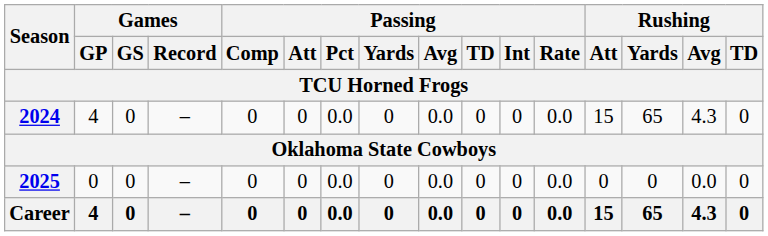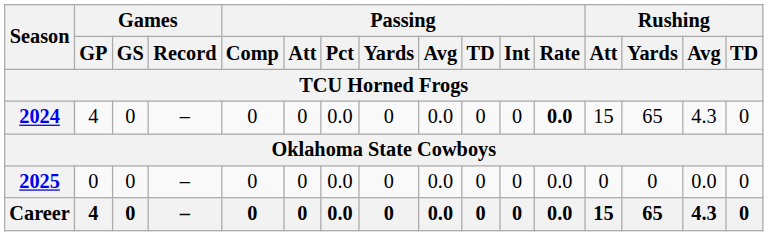(560, 117) normal -> (560, 117) bold
